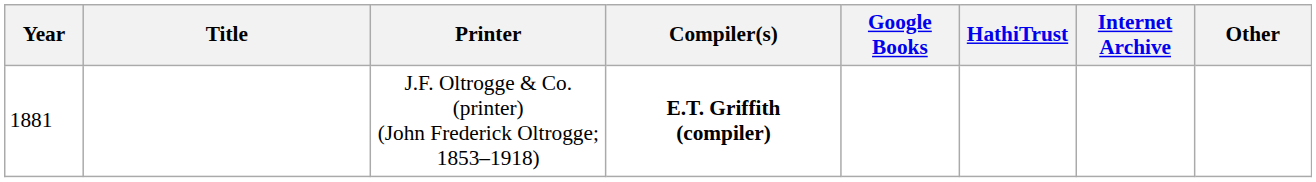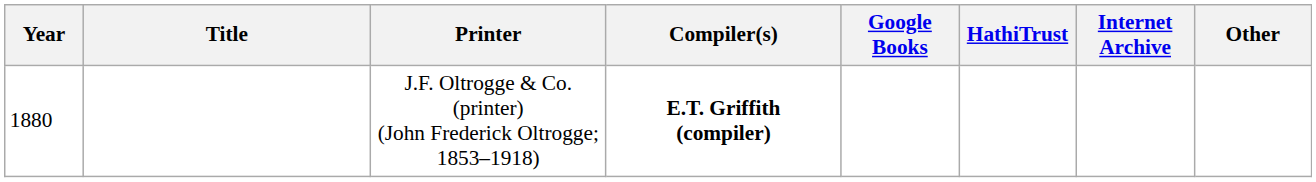(31, 120) 1881 -> (31, 120) 1880
